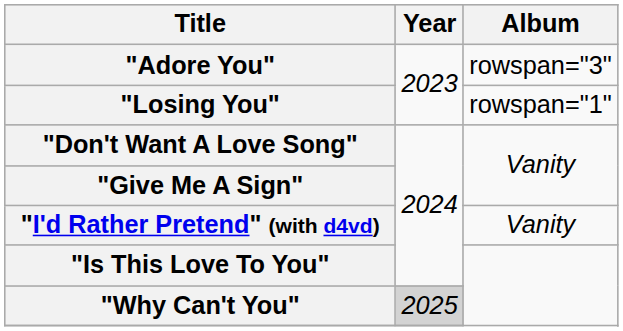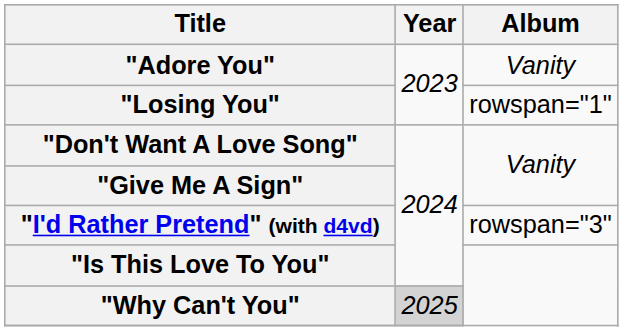(541, 64) rowspan="3" -> (541, 64) Vanity
(541, 225) Vanity -> (541, 225) rowspan="3"
